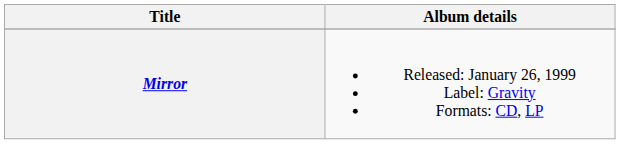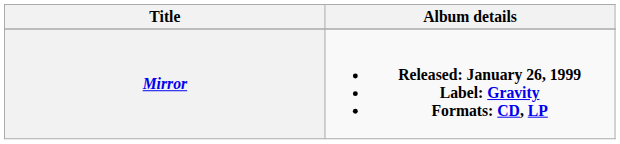(470, 93) normal -> (470, 93) bold
